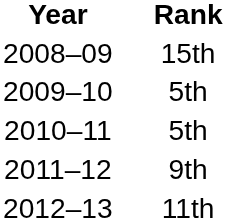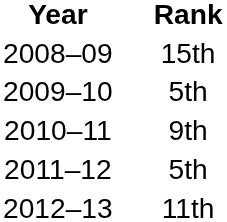(188, 130) 5th -> (188, 130) 9th
(188, 169) 9th -> (188, 169) 5th
